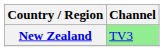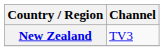(121, 35) lightgreen background -> (121, 35) no background
